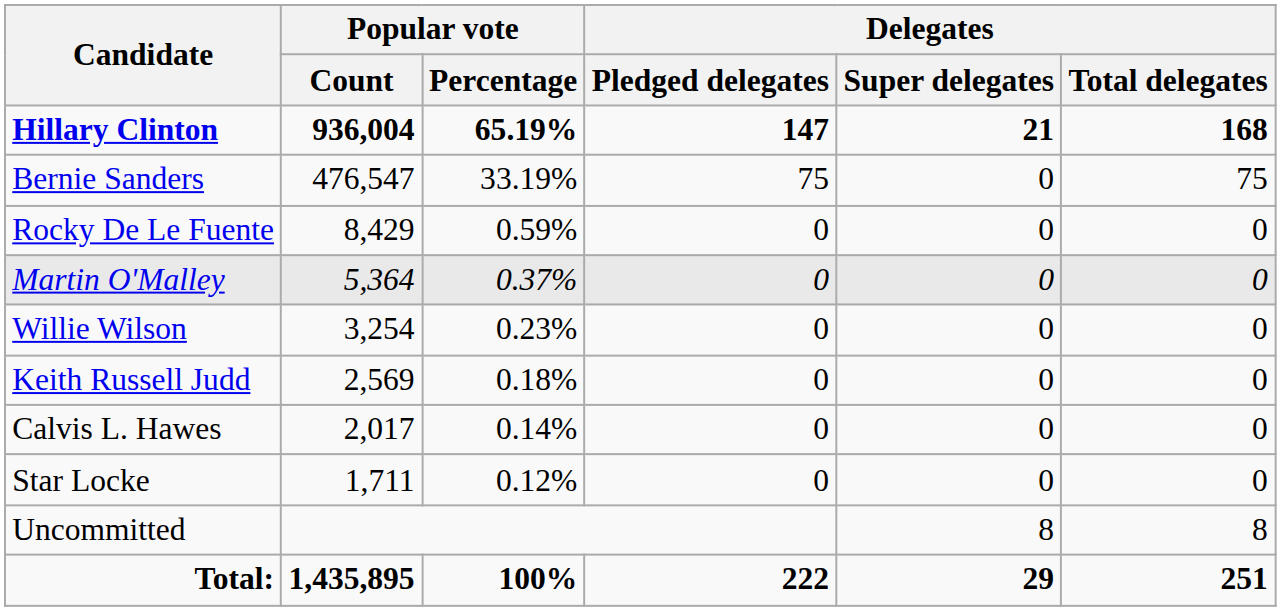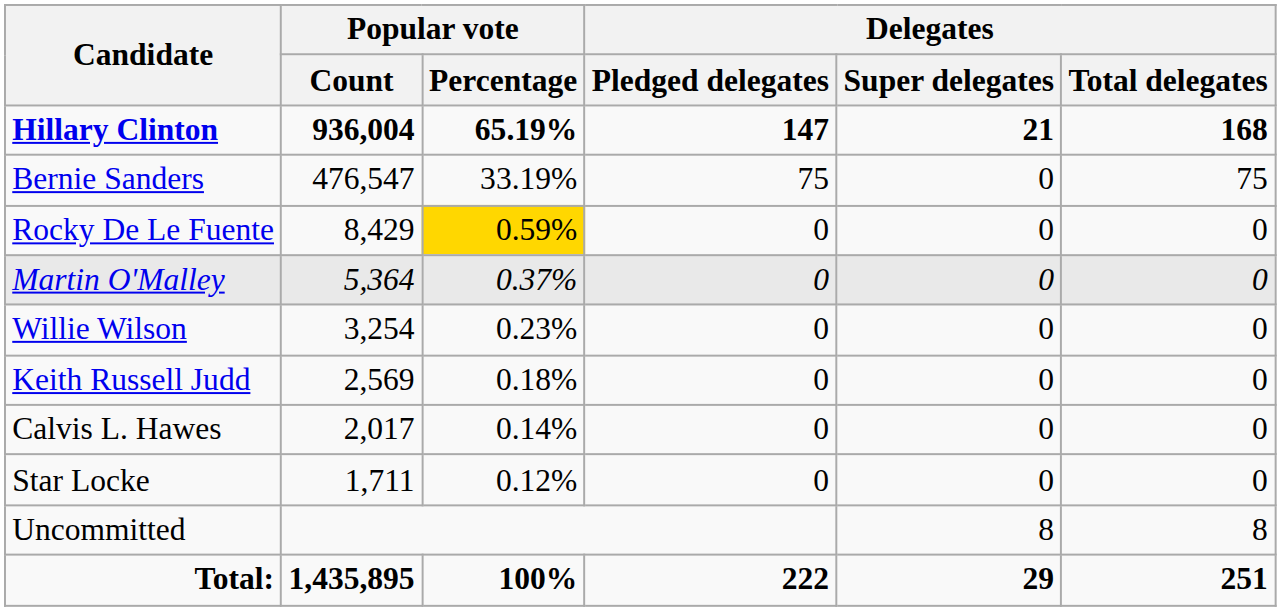(537, 229) no background -> (537, 229) gold background
